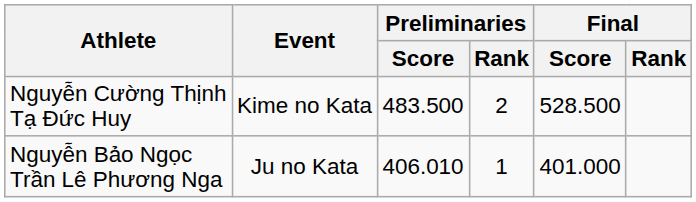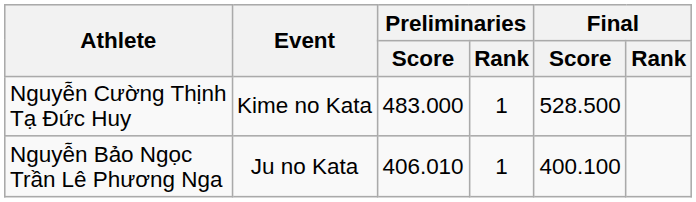(423, 106) 483.500 -> (423, 106) 483.000
(502, 106) 2 -> (502, 106) 1
(580, 167) 401.000 -> (580, 167) 400.100
